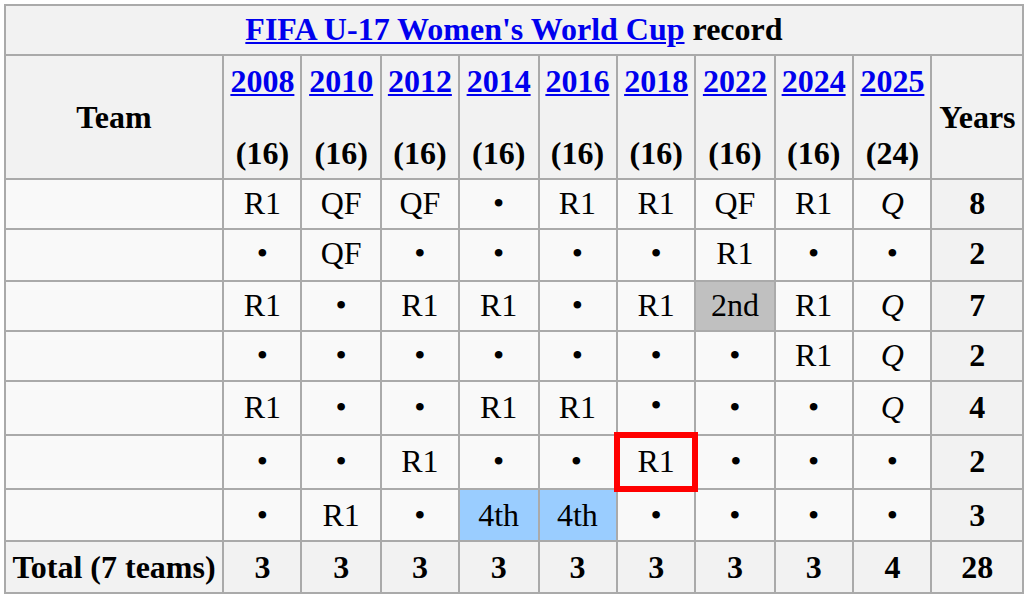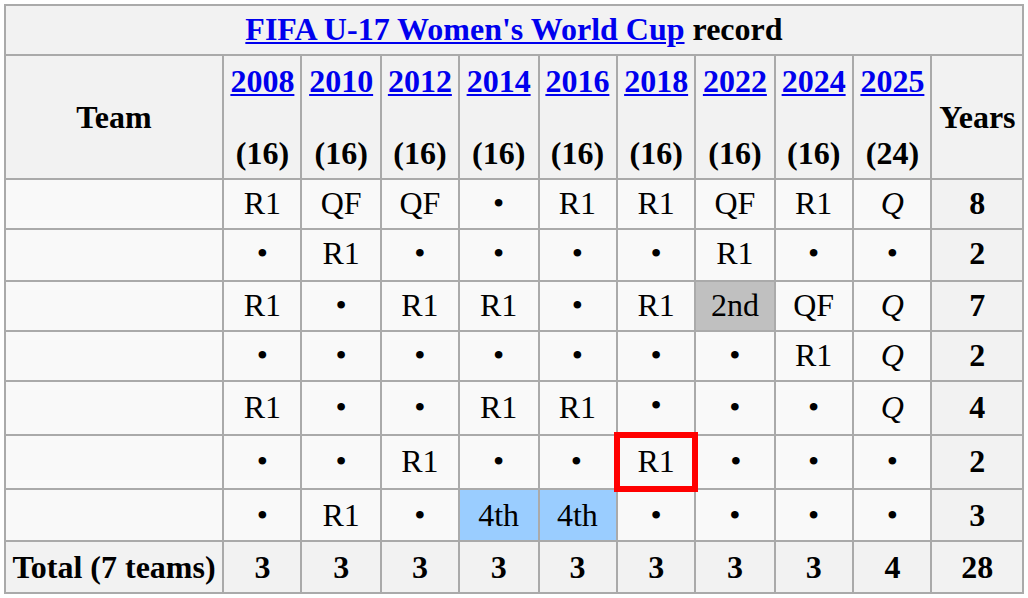(341, 254) QF -> (341, 254) R1
(814, 304) R1 -> (814, 304) QF
